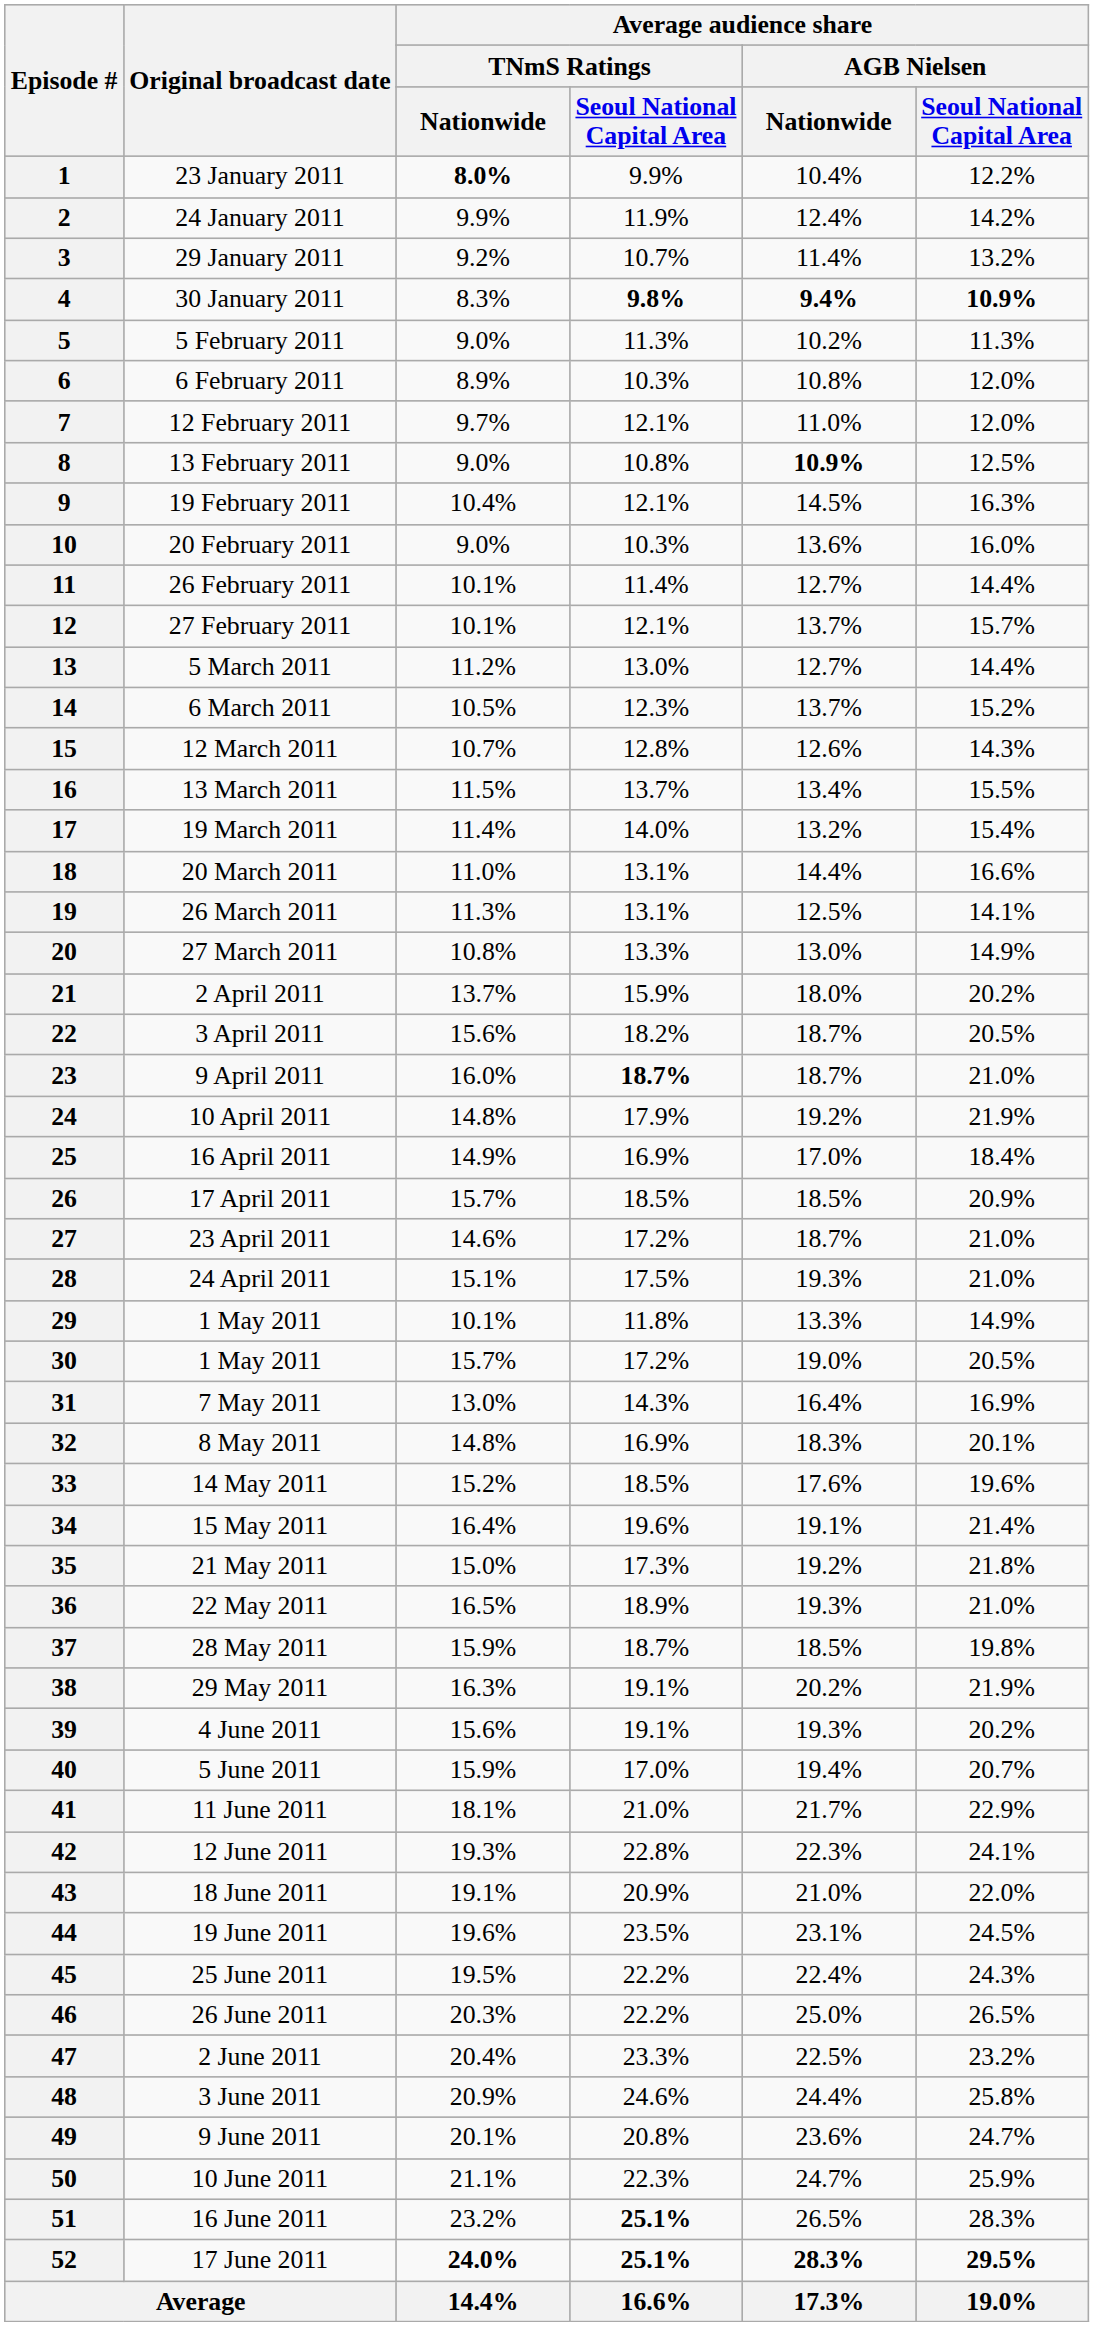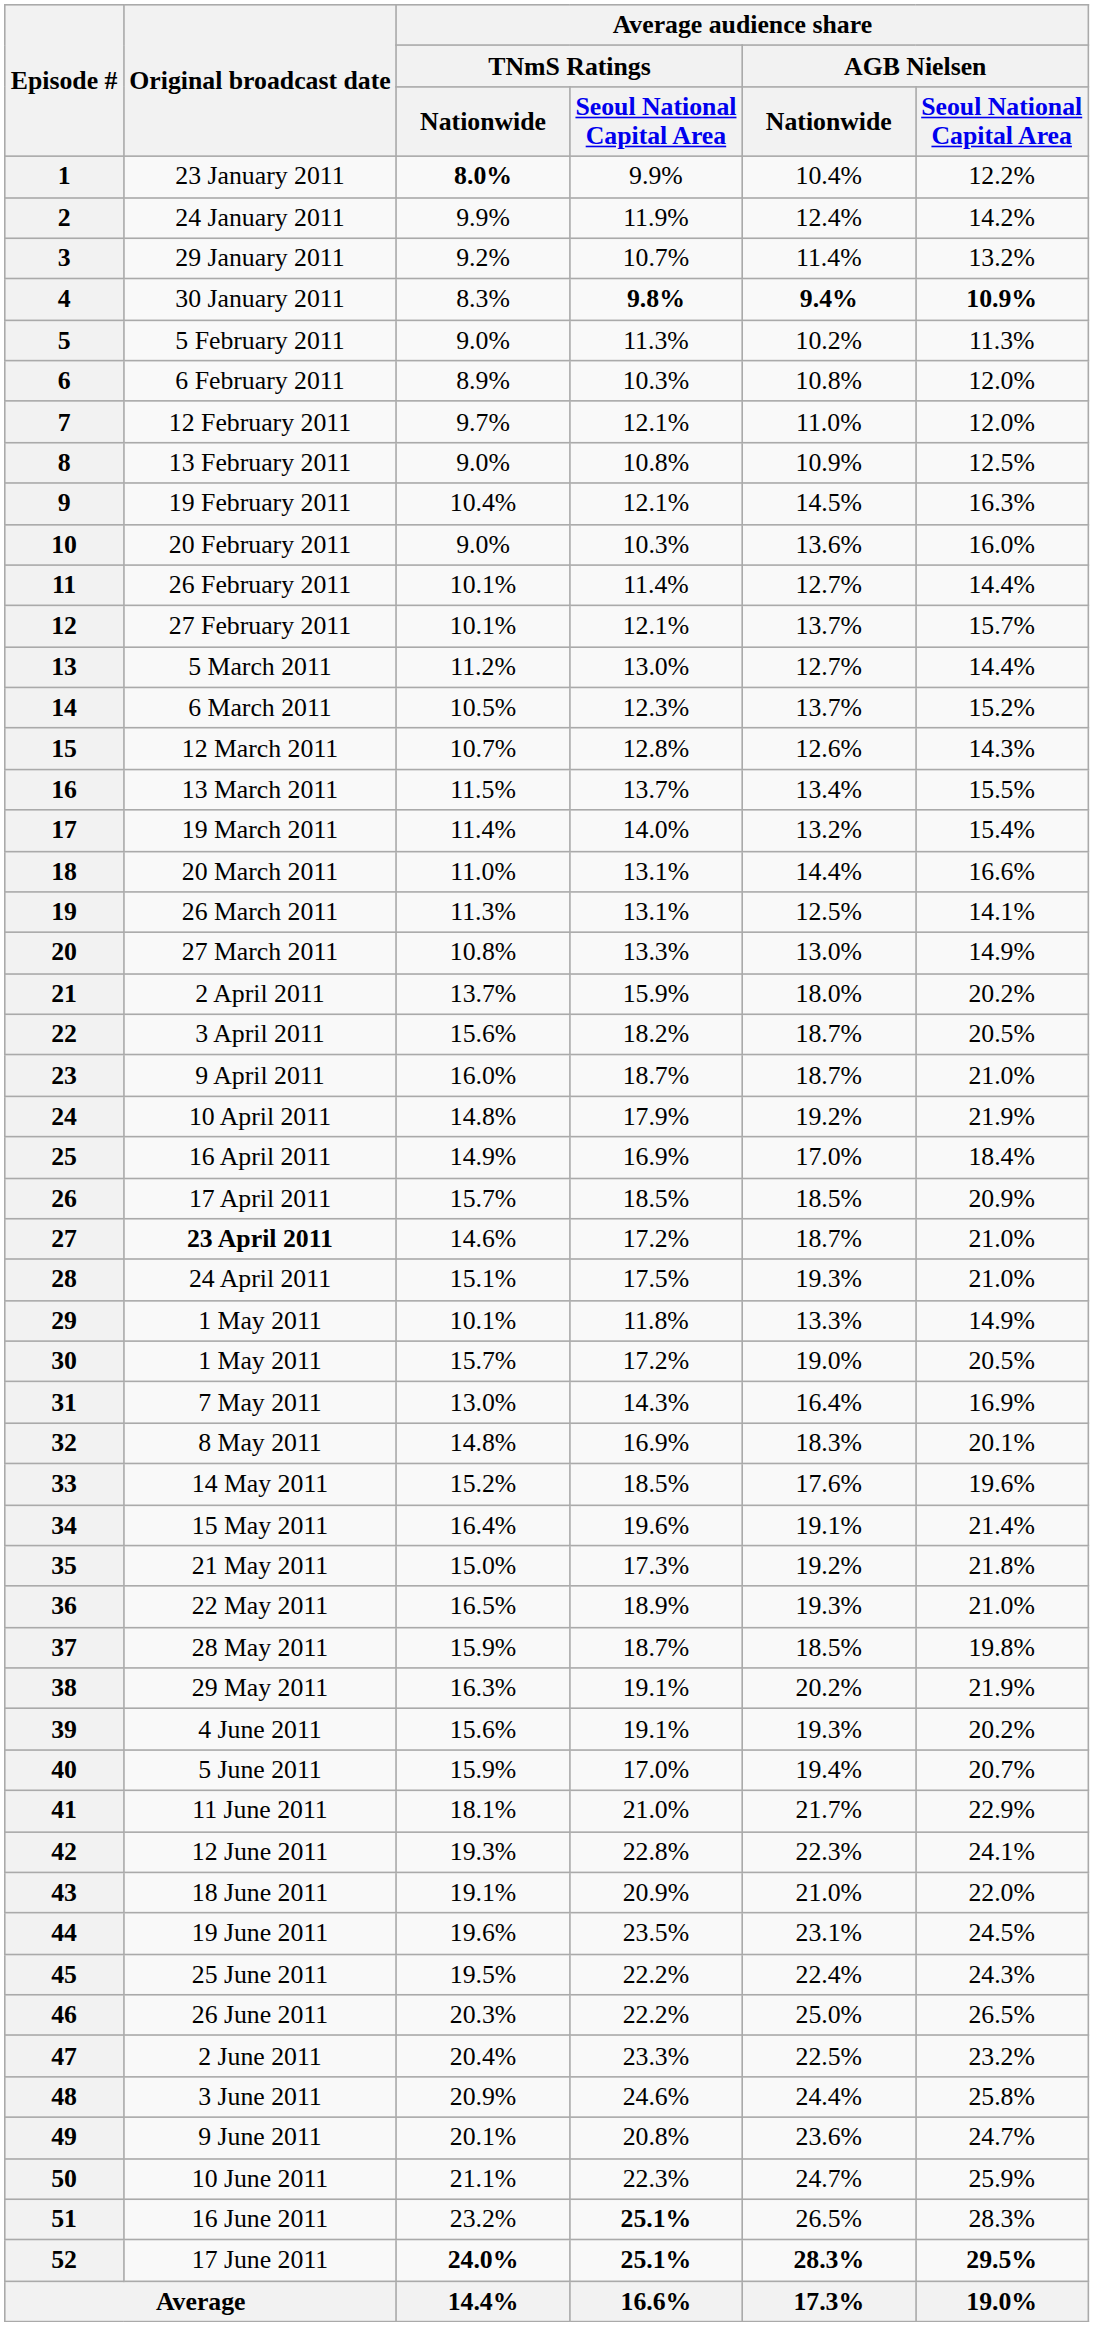(829, 462) bold -> (829, 462) normal
(656, 1075) bold -> (656, 1075) normal
(260, 1238) normal -> (260, 1238) bold
